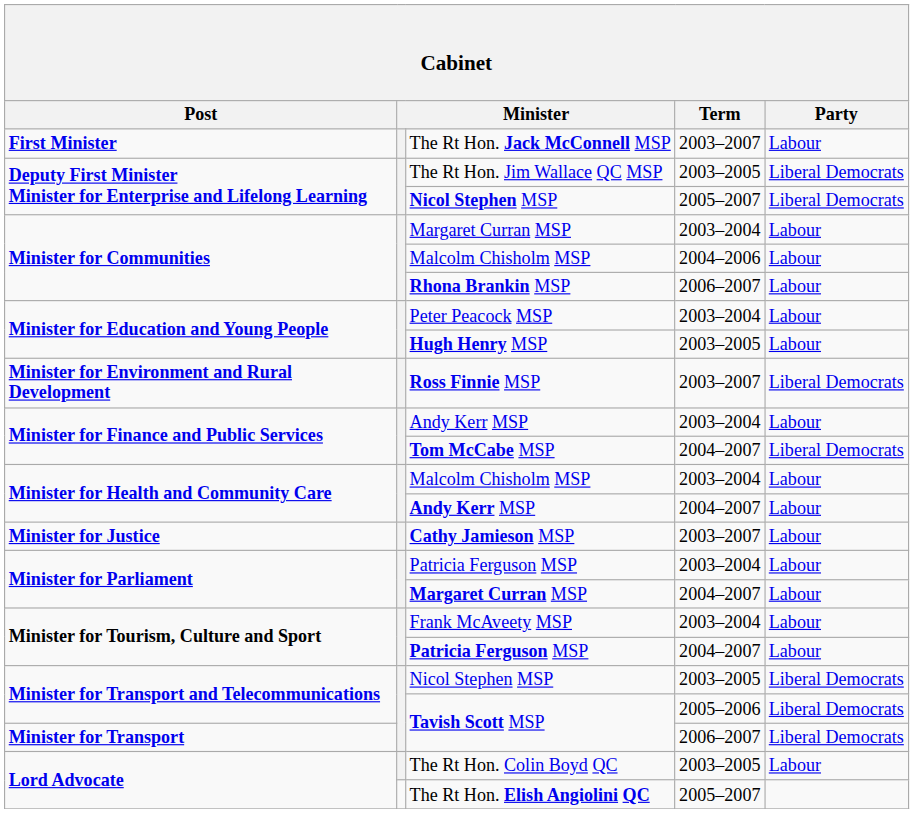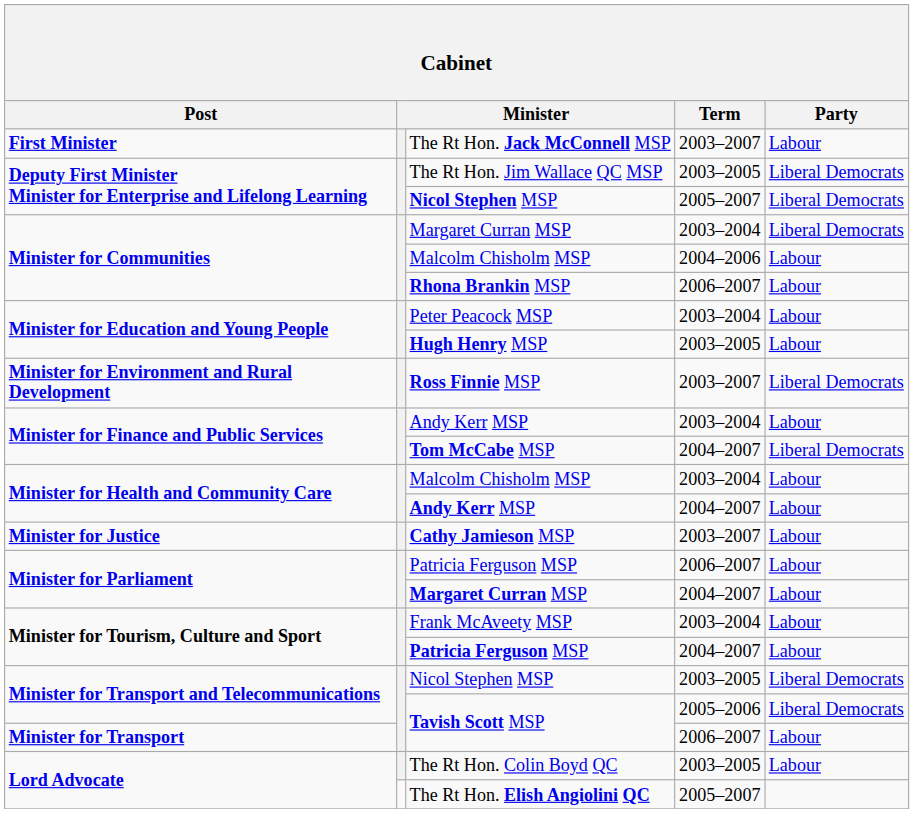(795, 229) Labour -> (836, 229) Liberal Democrats
(720, 565) 2003–2004 -> (720, 565) 2006–2007
(836, 737) Liberal Democrats -> (795, 737) Labour
